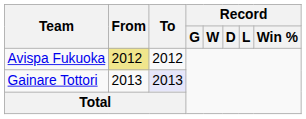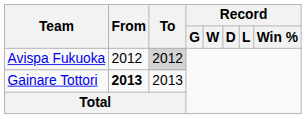(127, 59) khaki background -> (127, 59) no background
(168, 59) no background -> (168, 59) lightgrey background
(127, 80) normal -> (127, 80) bold
(168, 80) lavender background -> (168, 80) no background
